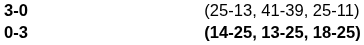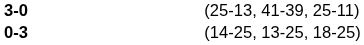(282, 32) bold -> (282, 32) normal
